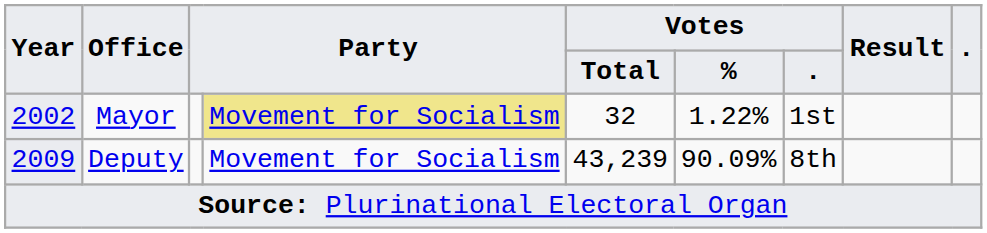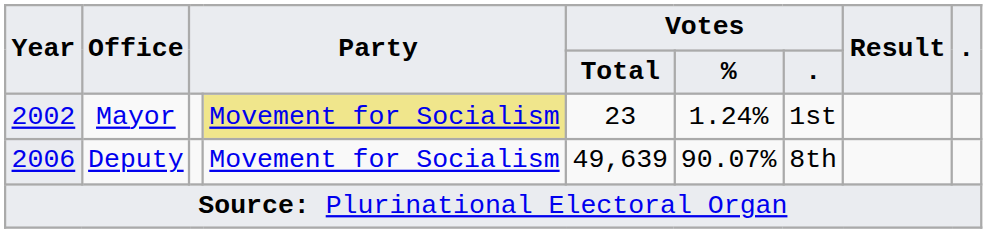(620, 116) 32 -> (620, 116) 23
(729, 116) 1.22% -> (729, 116) 1.24%
(43, 161) 2009 -> (43, 161) 2006
(620, 161) 43,239 -> (620, 161) 49,639
(729, 161) 90.09% -> (729, 161) 90.07%
